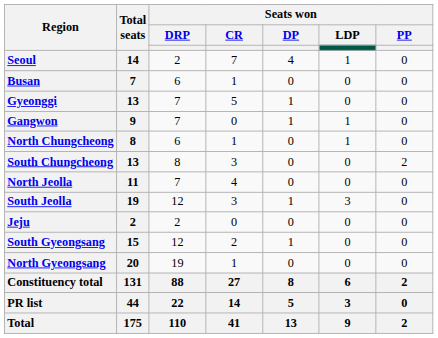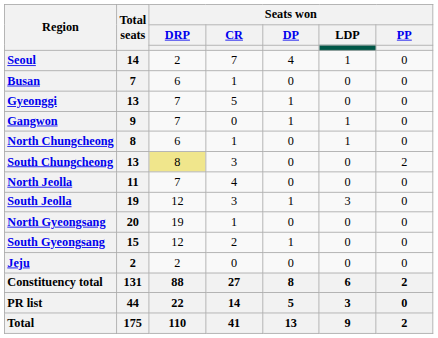(177, 162) no background -> (177, 162) khaki background
rows swapped: (56, 262) <-> (19, 222)
